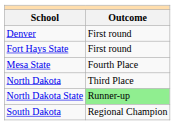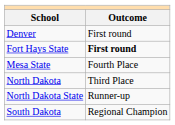(110, 49) normal -> (112, 49) bold
(109, 96) lightgreen background -> (109, 96) no background
